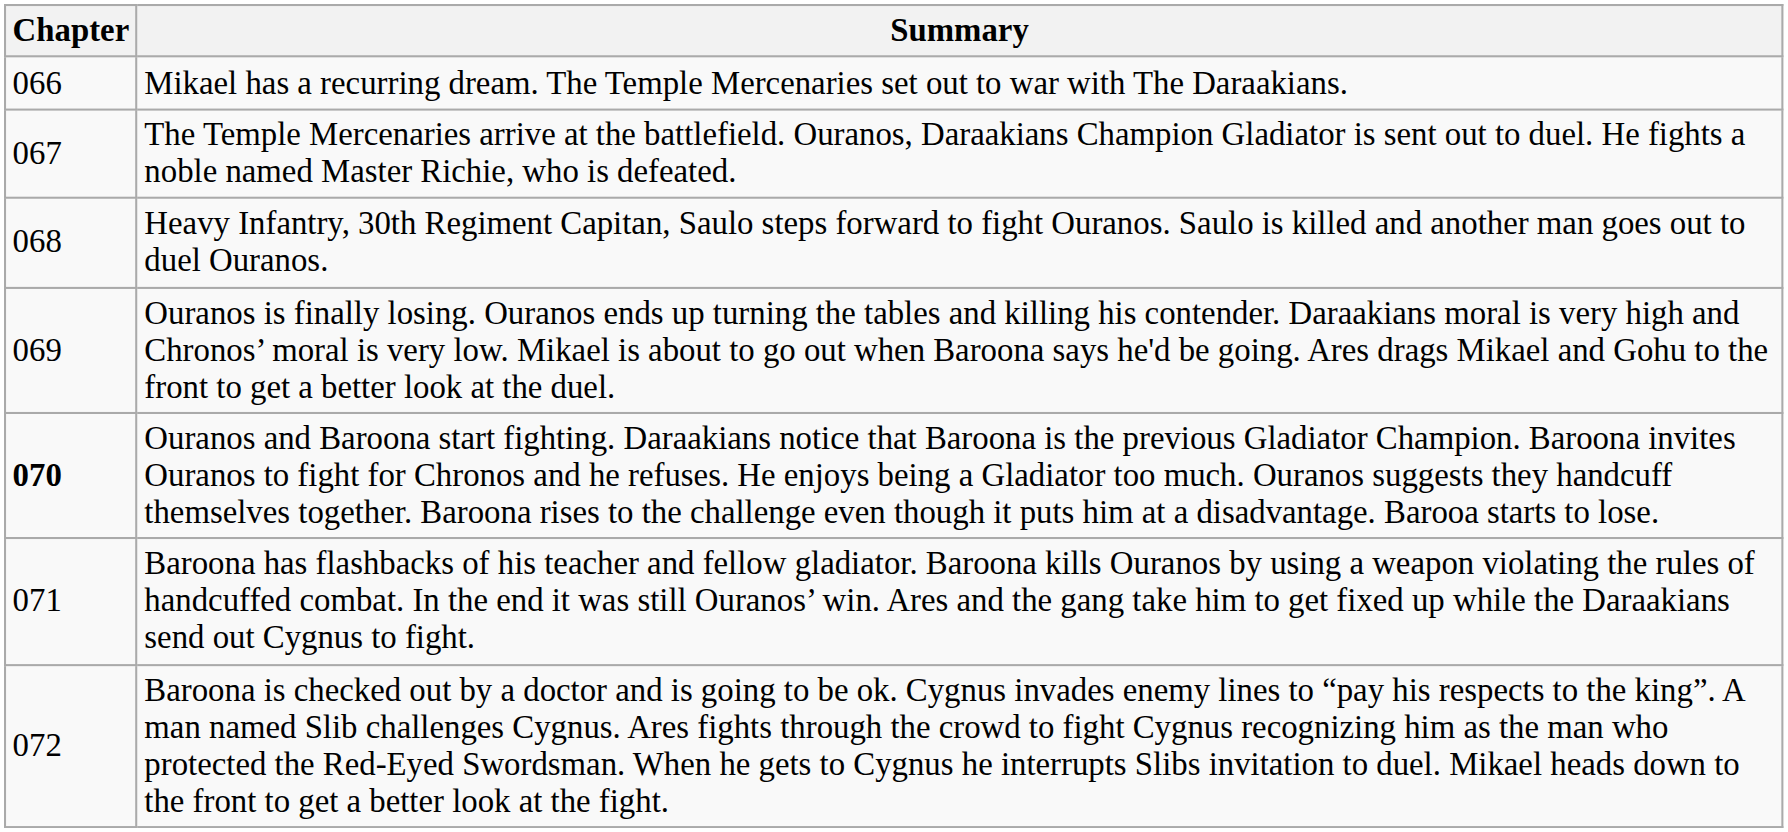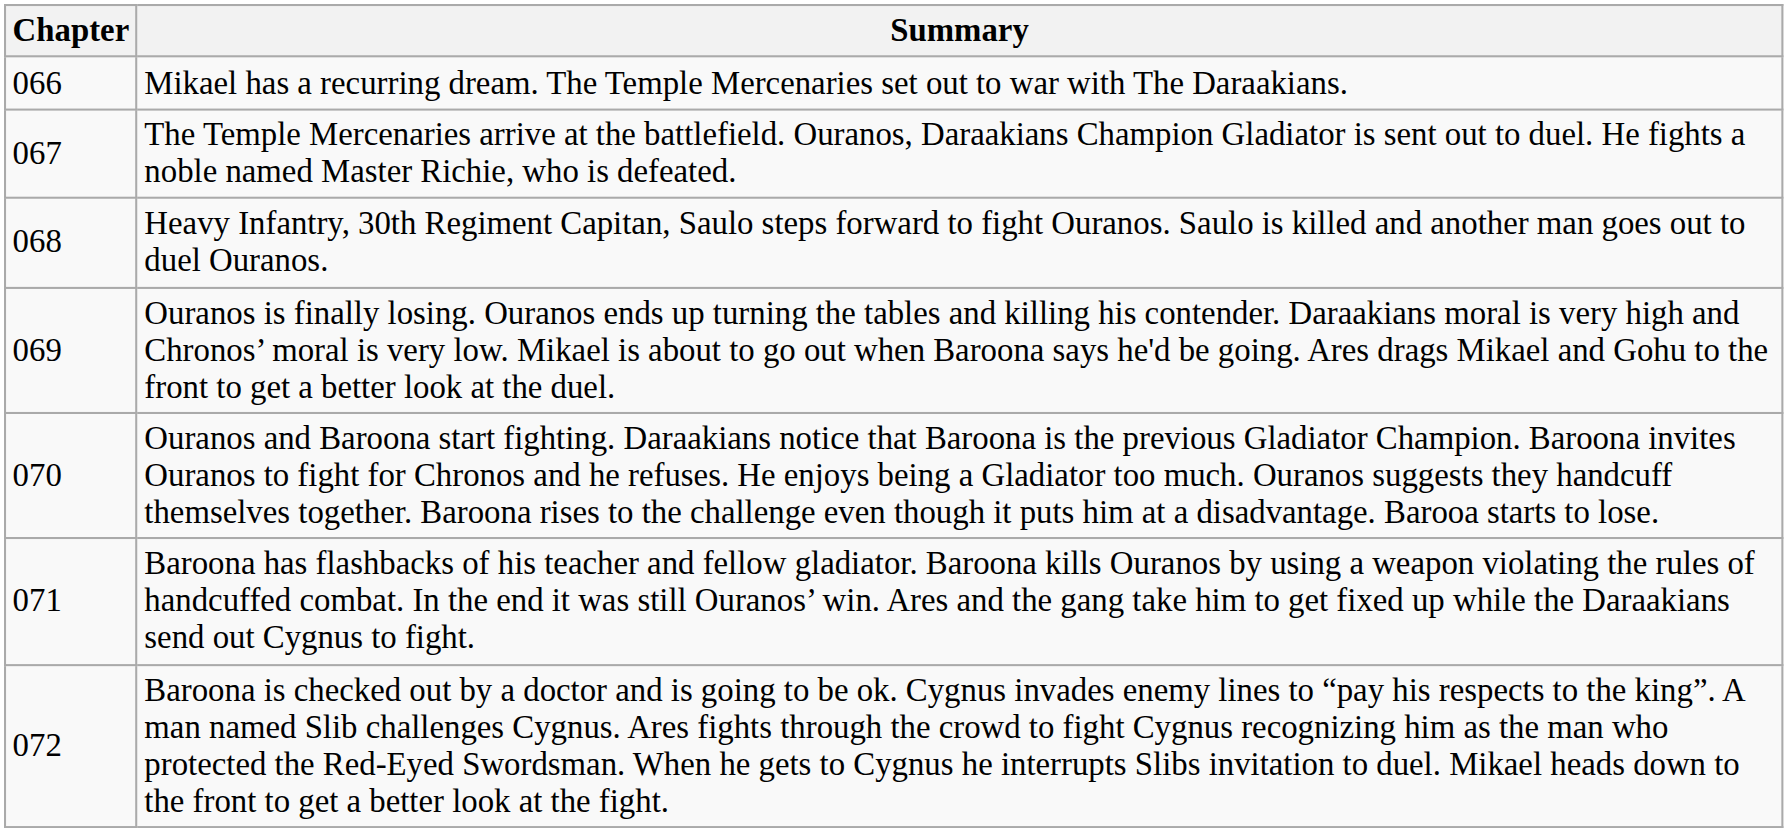(37, 475) bold -> (37, 475) normal
